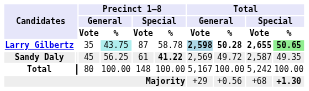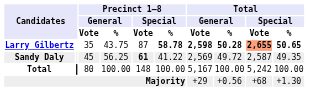(116, 46) paleturquoise background -> (116, 46) no background
(170, 46) normal -> (170, 46) bold
(200, 46) lightblue background -> (200, 46) no background
(259, 46) no background -> (259, 46) lightsalmon background
(289, 46) lightgreen background -> (289, 46) no background
(143, 57) normal -> (143, 57) bold
(170, 57) bold -> (170, 57) normal
(289, 81) bold -> (289, 81) normal
